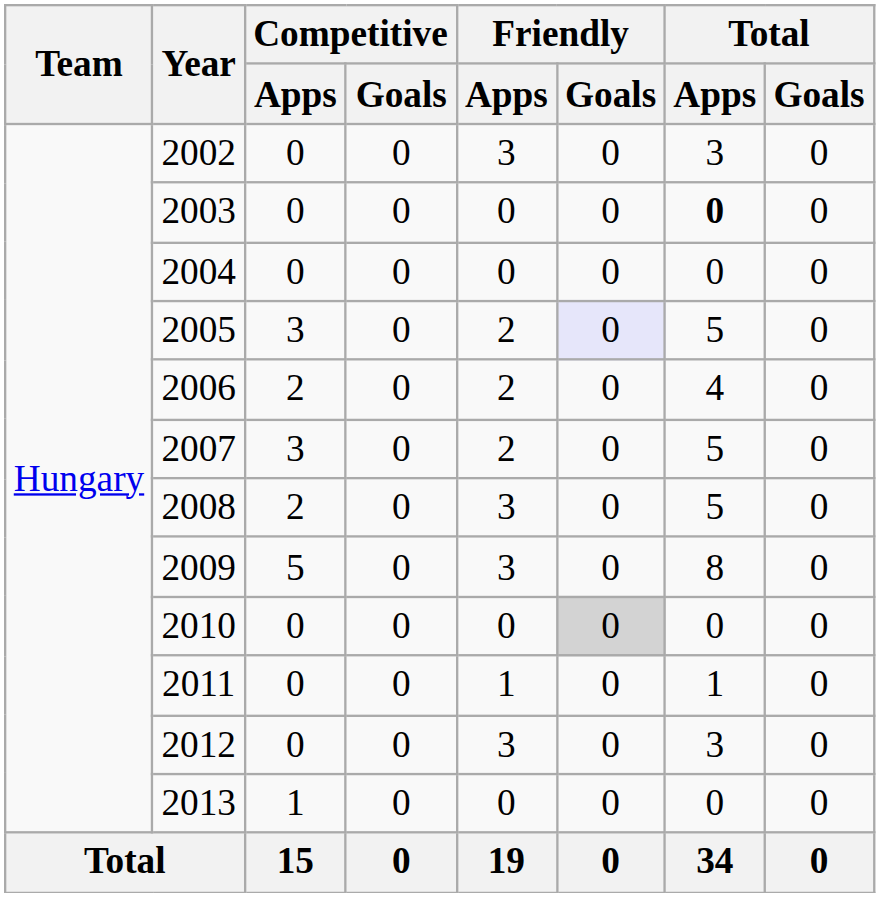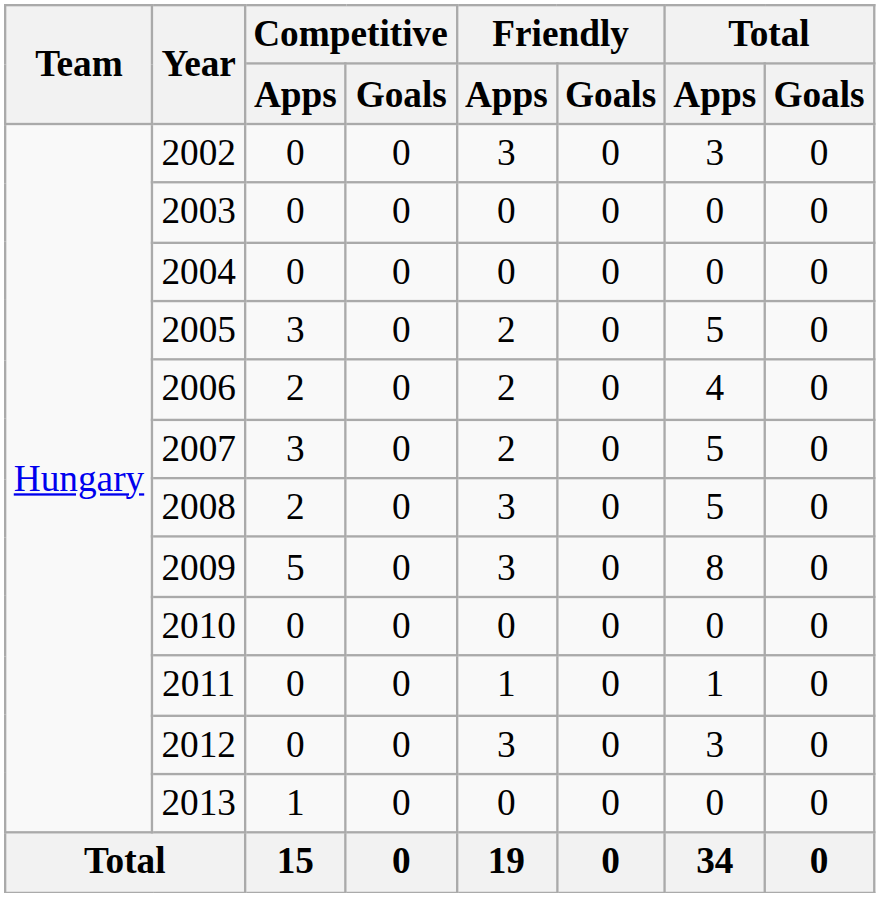(715, 211) bold -> (715, 211) normal
(611, 329) lavender background -> (611, 329) no background
(611, 625) lightgrey background -> (611, 625) no background
